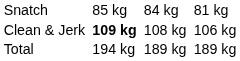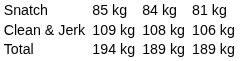(114, 30) bold -> (114, 30) normal
